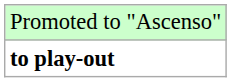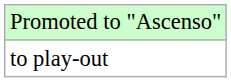(62, 58) bold -> (59, 58) normal
